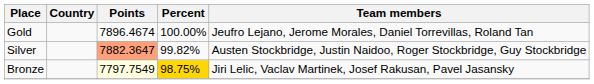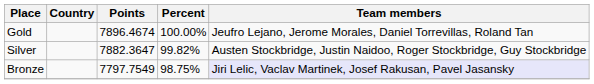(127, 50) lightsalmon background -> (127, 50) no background
(127, 69) lightyellow background -> (127, 69) no background
(180, 69) gold background -> (180, 69) no background
(363, 69) no background -> (363, 69) lavender background
